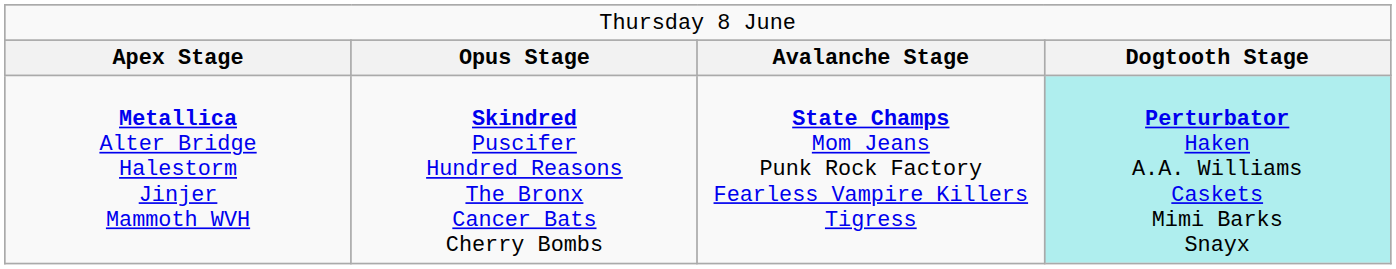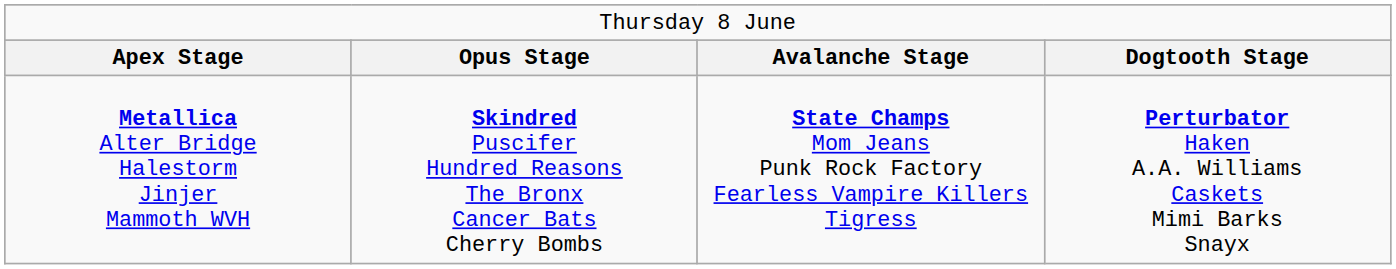(1217, 182) paleturquoise background -> (1217, 182) no background
